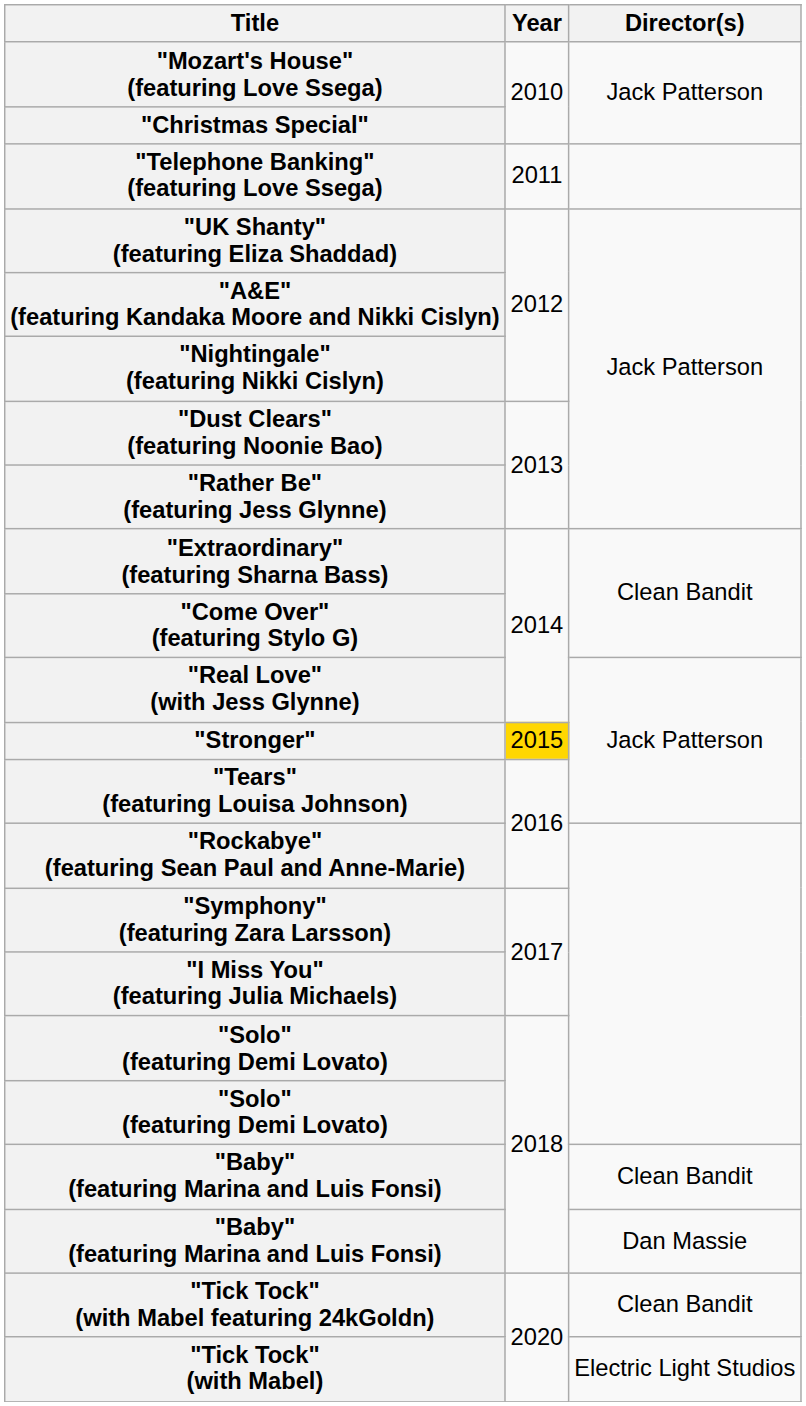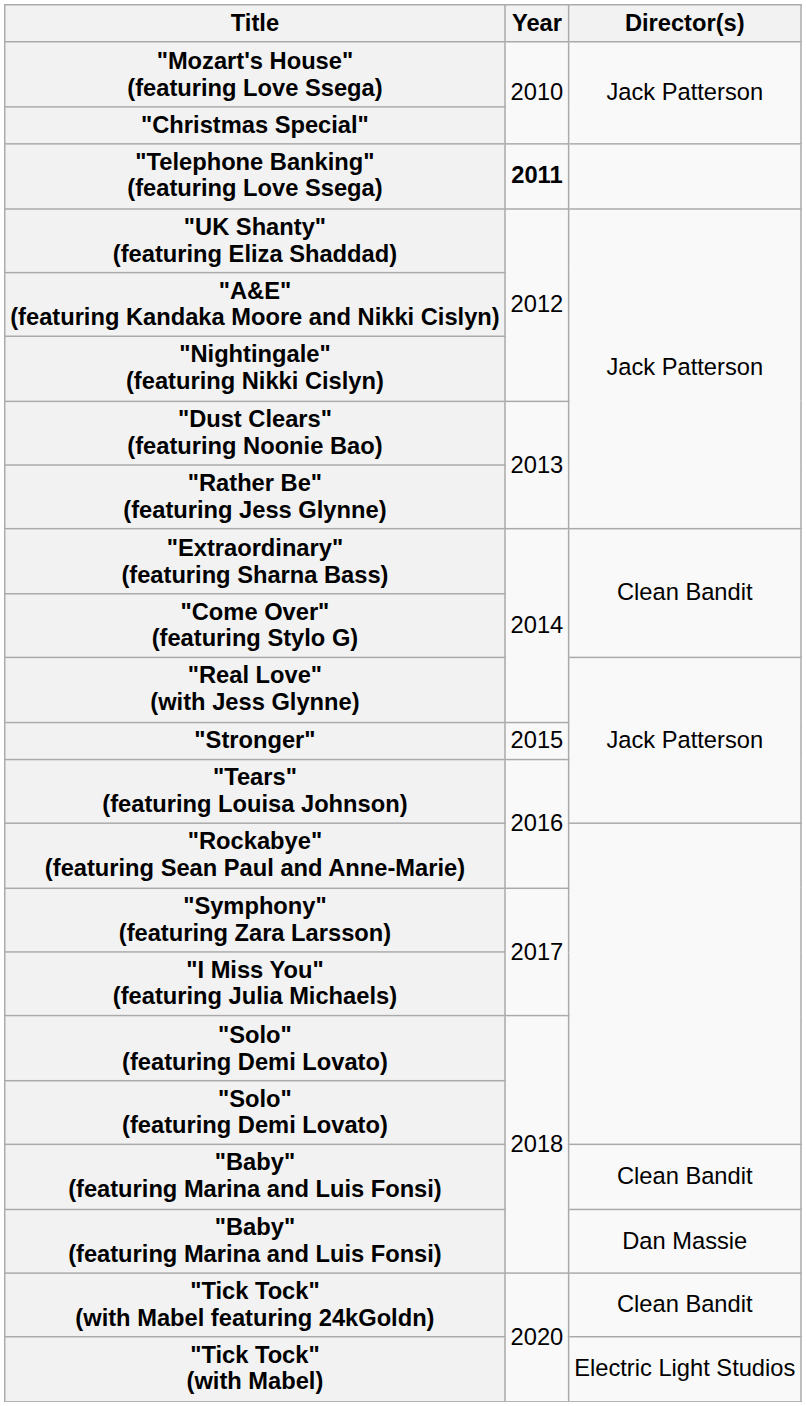(537, 175) normal -> (537, 175) bold
(537, 740) gold background -> (537, 740) no background
